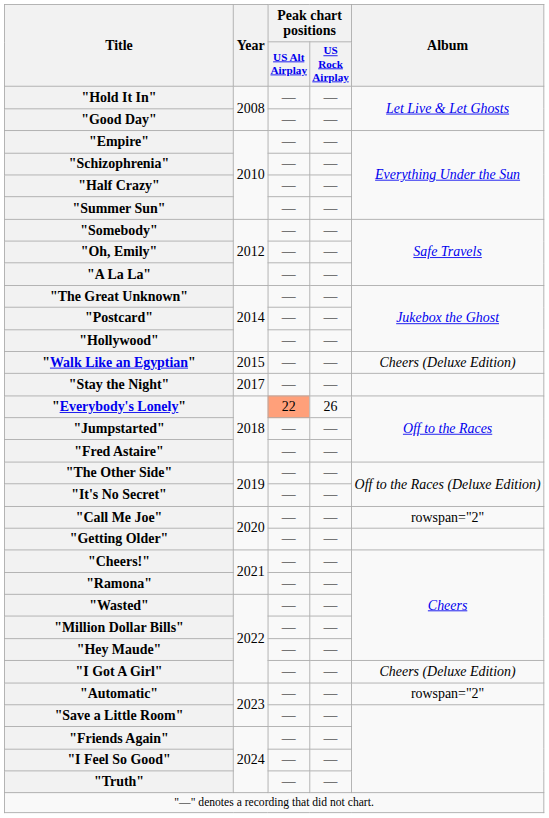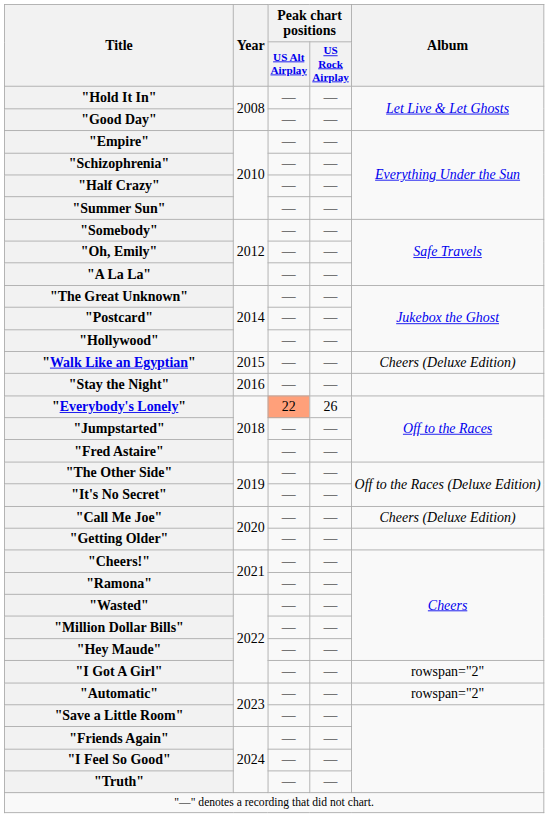(251, 384) 2017 -> (251, 384) 2016
(448, 517) rowspan="2" -> (448, 517) Cheers (Deluxe Edition)
(448, 671) Cheers (Deluxe Edition) -> (448, 671) rowspan="2"
